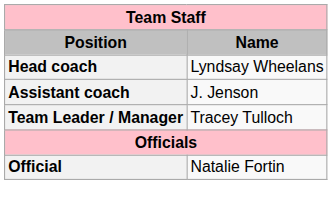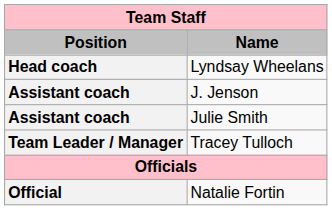+ row: (229, 118)
